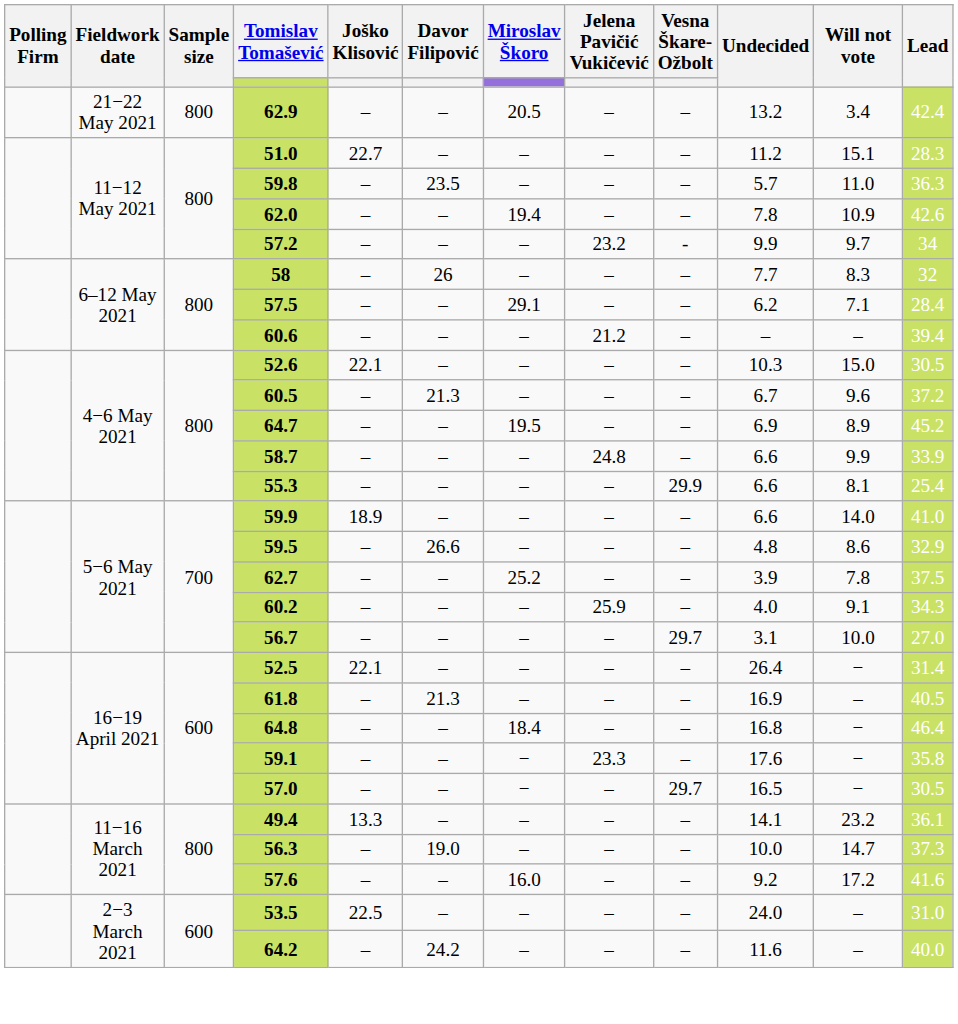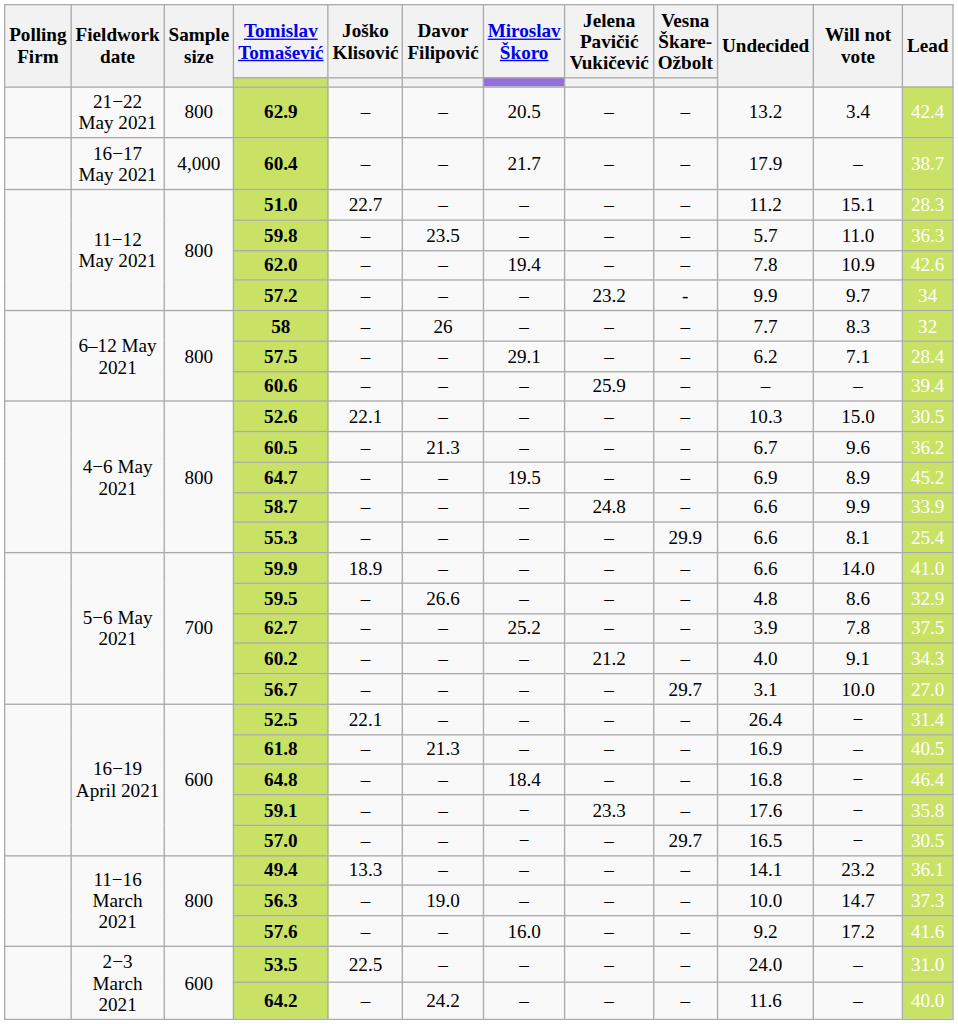+ row: (281, 164)
(609, 335) 21.2 -> (609, 387) 25.9
(928, 396) 37.2 -> (928, 447) 36.2
(609, 607) 25.9 -> (609, 659) 21.2
